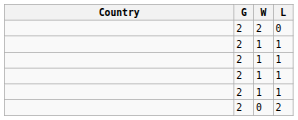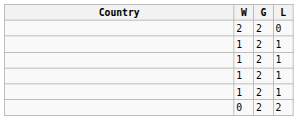columns swapped: (244, 12) <-> (263, 12)
